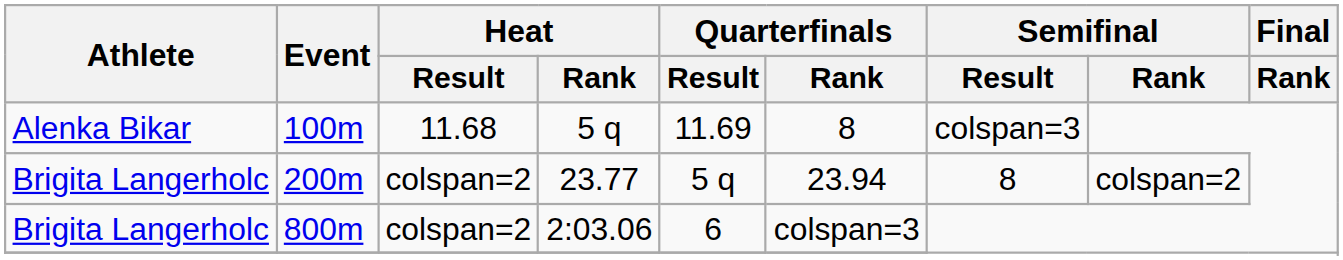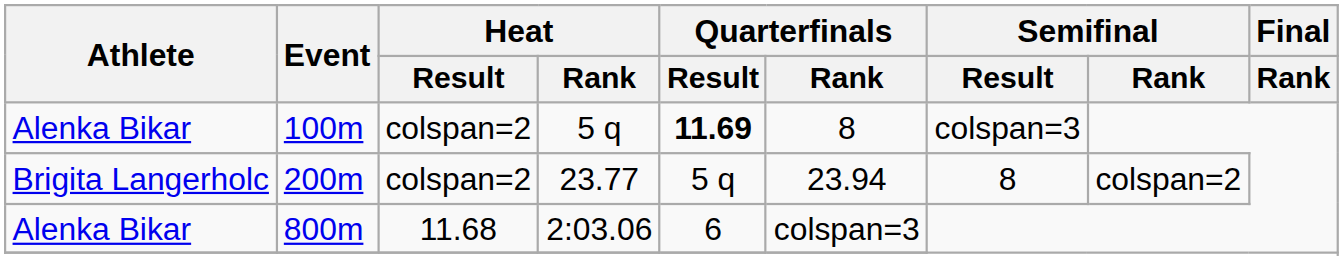(458, 128) 11.68 -> (458, 128) colspan=2
(713, 128) normal -> (713, 128) bold
(141, 229) Brigita Langerholc -> (102, 229) Alenka Bikar
(458, 229) colspan=2 -> (458, 229) 11.68
